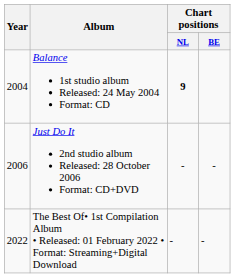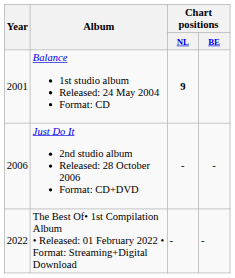(17, 86) 2004 -> (17, 86) 2001
